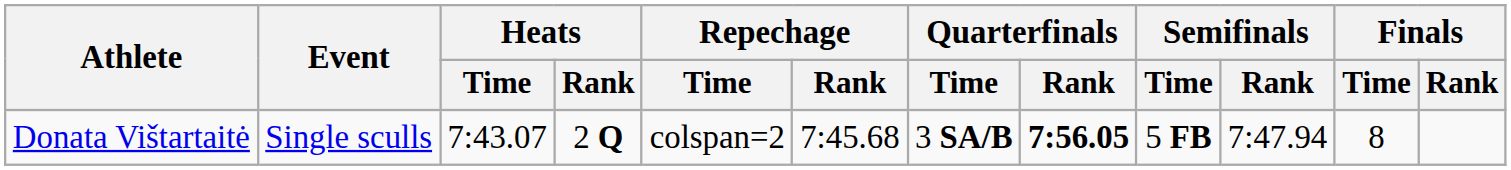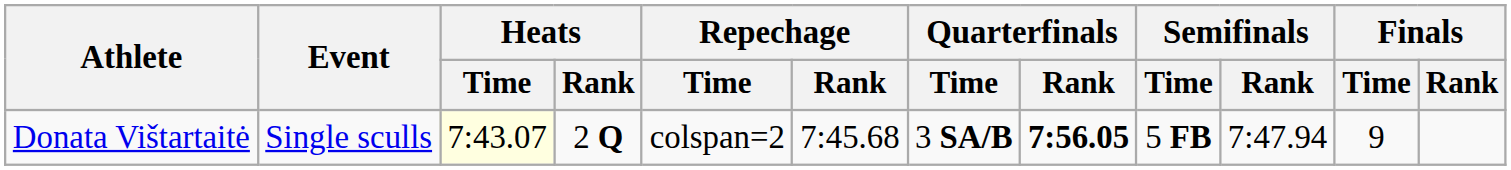(497, 137) no background -> (497, 137) lightyellow background
(1377, 137) 8 -> (1377, 137) 9
